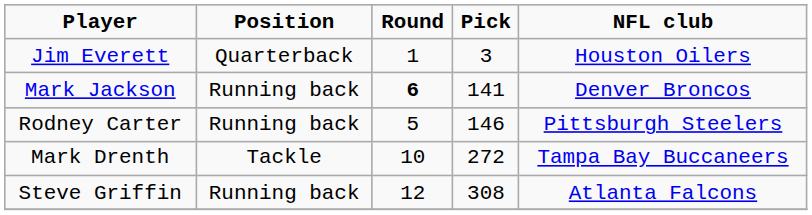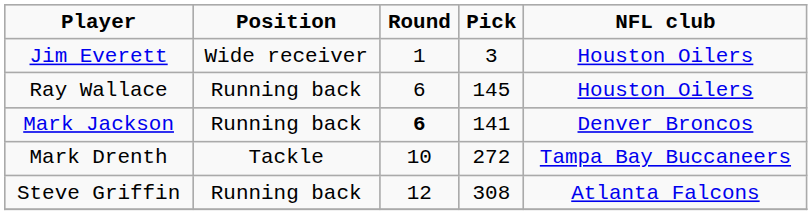(284, 56) Quarterback -> (286, 56) Wide receiver
+ row: (99, 90)
- row: (100, 124)
